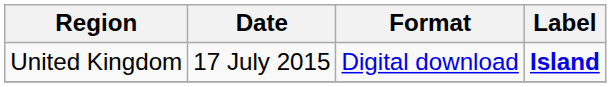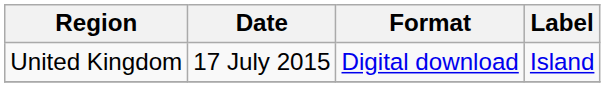(565, 61) bold -> (562, 61) normal
